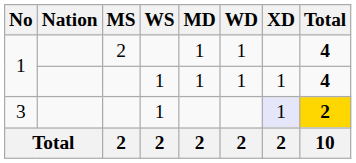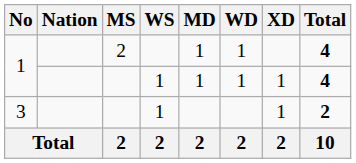(281, 111) lavender background -> (281, 111) no background
(325, 111) gold background -> (325, 111) no background
